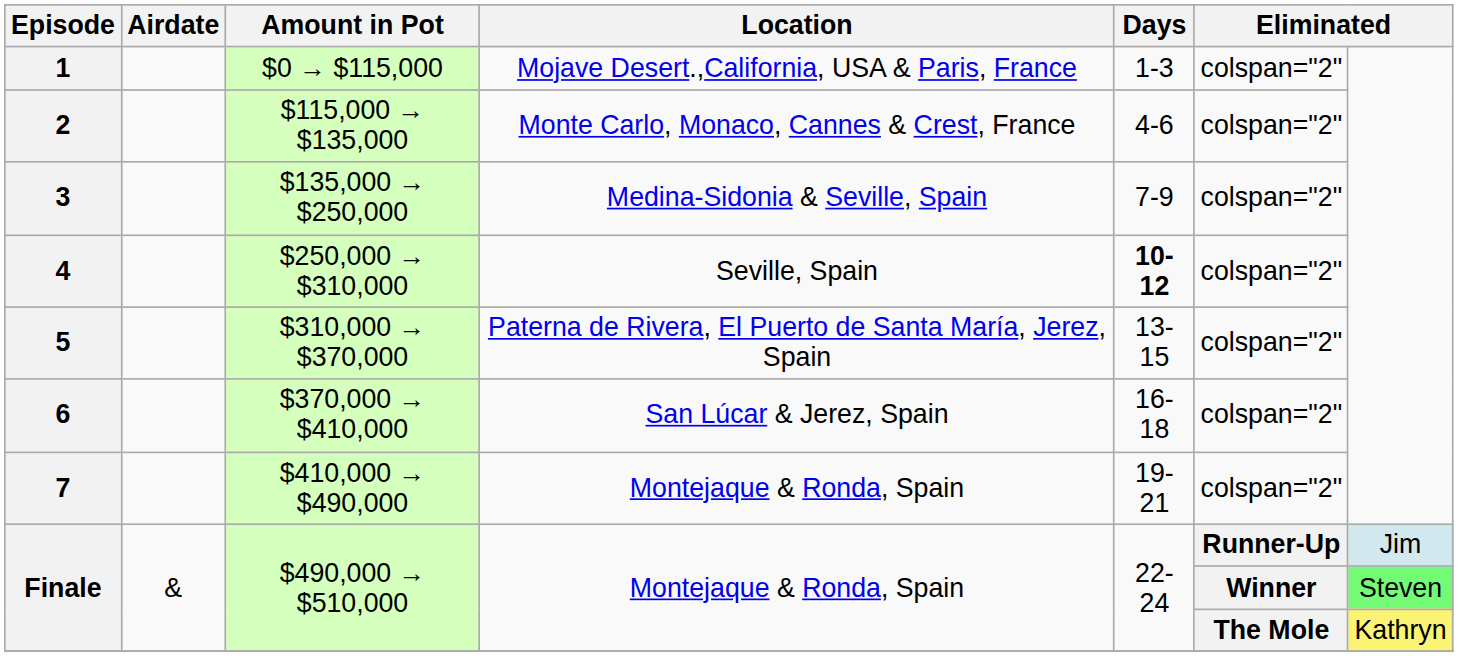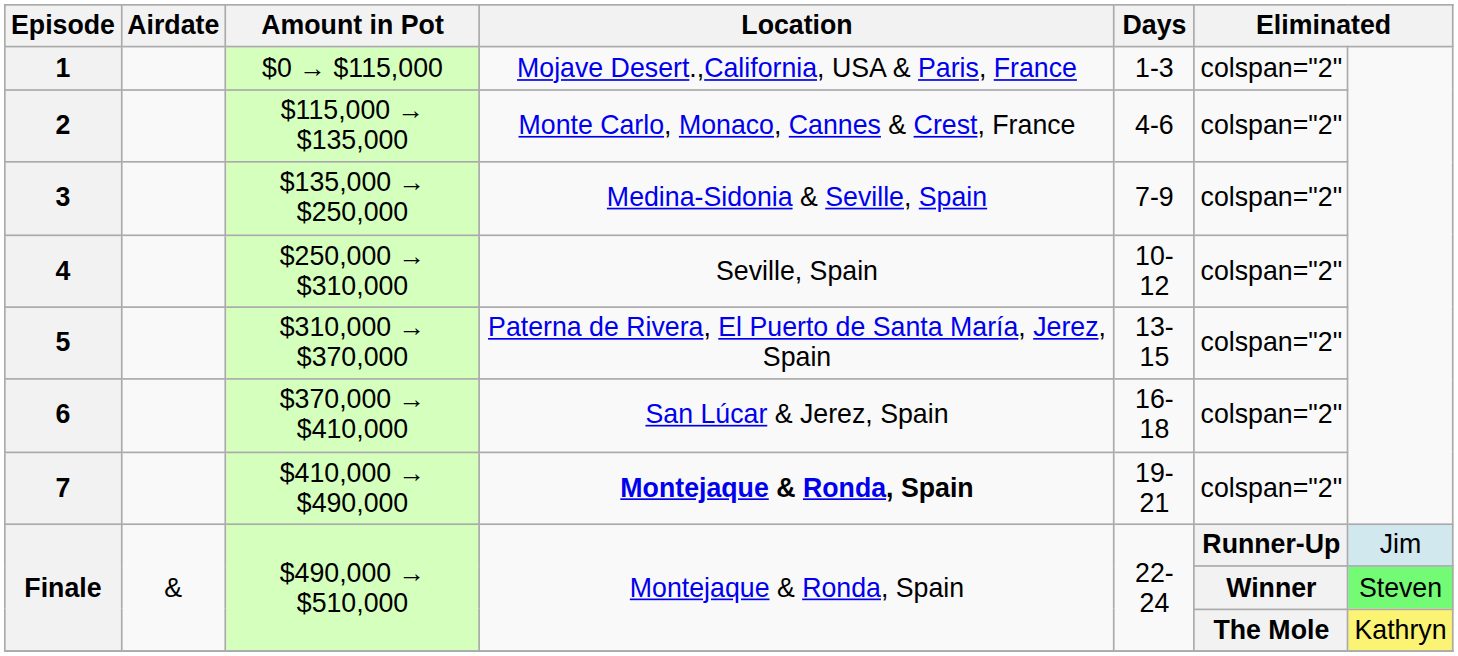(1154, 270) bold -> (1154, 270) normal
(797, 487) normal -> (797, 487) bold
